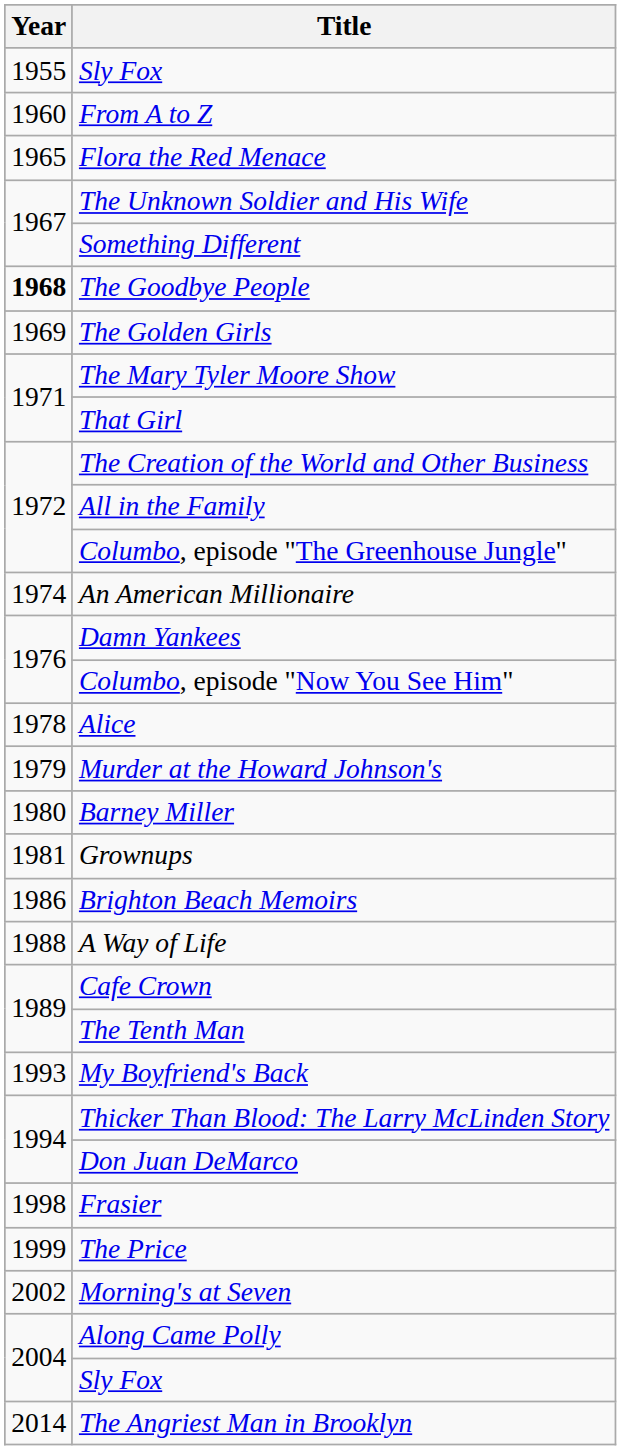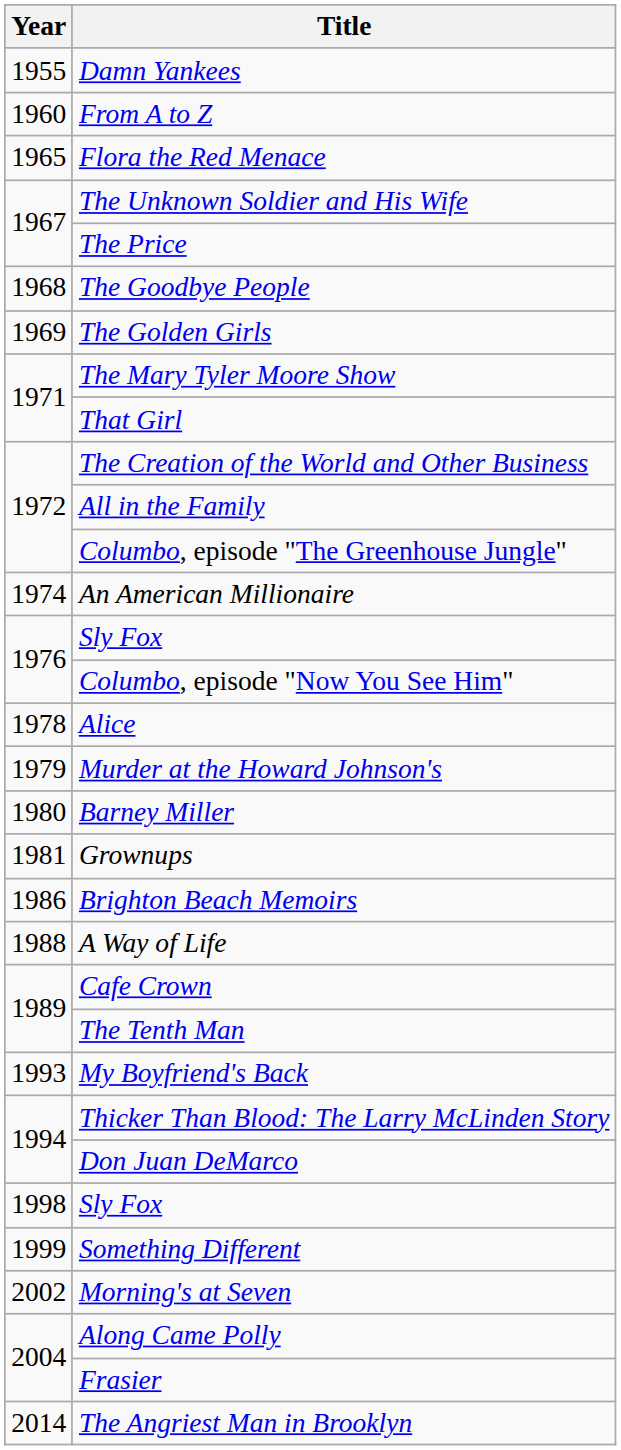(121, 69) Sly Fox -> (160, 69) Damn Yankees
(190, 244) Something Different -> (133, 244) The Price
(39, 288) bold -> (39, 288) normal
(160, 637) Damn Yankees -> (121, 637) Sly Fox
(120, 1204) Frasier -> (121, 1204) Sly Fox
(133, 1248) The Price -> (190, 1248) Something Different
(121, 1379) Sly Fox -> (120, 1379) Frasier
